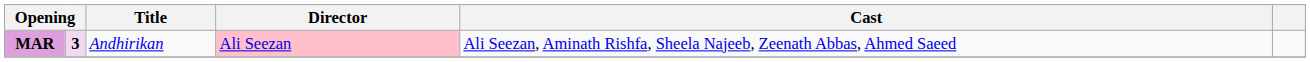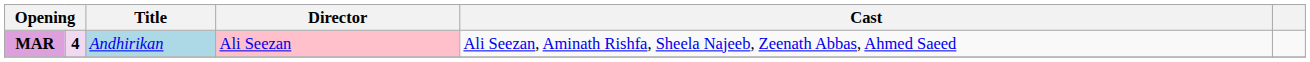(75, 43) 3 -> (75, 43) 4
(126, 43) no background -> (126, 43) lightblue background
